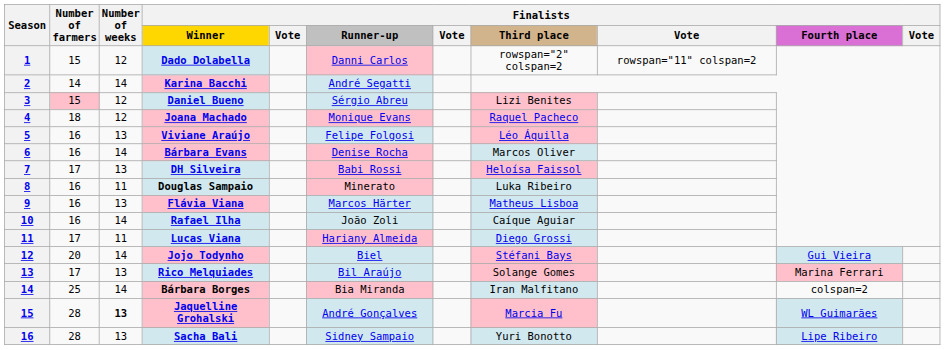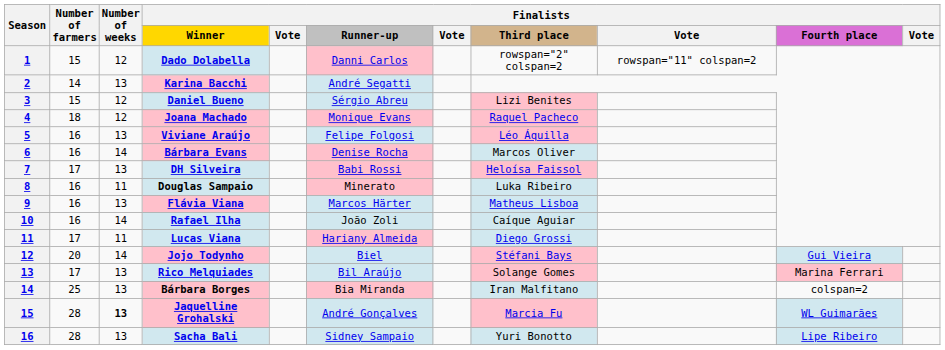(121, 84) 14 -> (121, 84) 13
(75, 101) pink background -> (75, 101) no background
(121, 290) 14 -> (121, 290) 13
